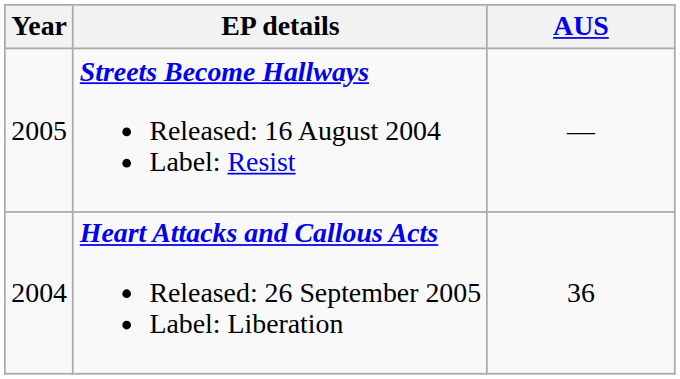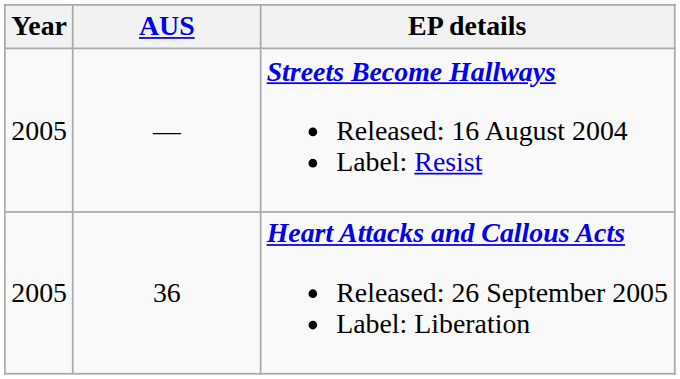columns swapped: (280, 26) <-> (581, 26)
(39, 292) 2004 -> (39, 292) 2005
